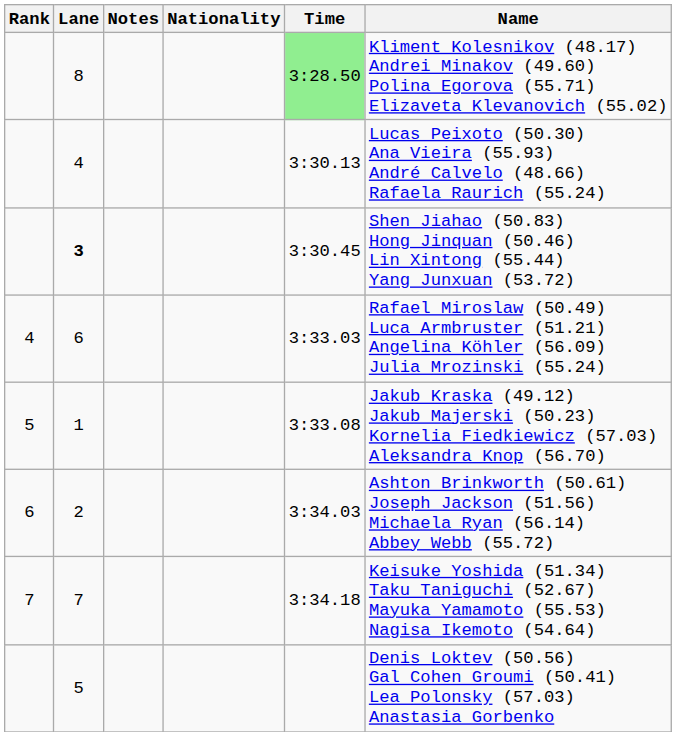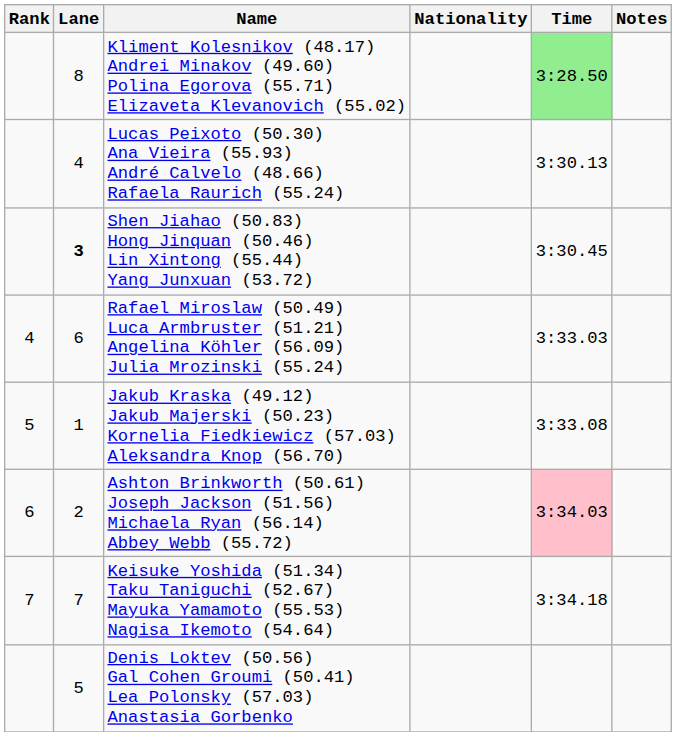columns swapped: (518, 19) <-> (133, 19)
(325, 513) no background -> (572, 513) pink background
